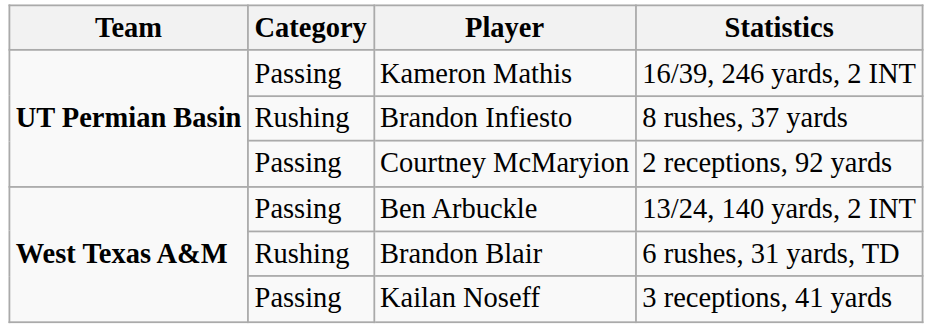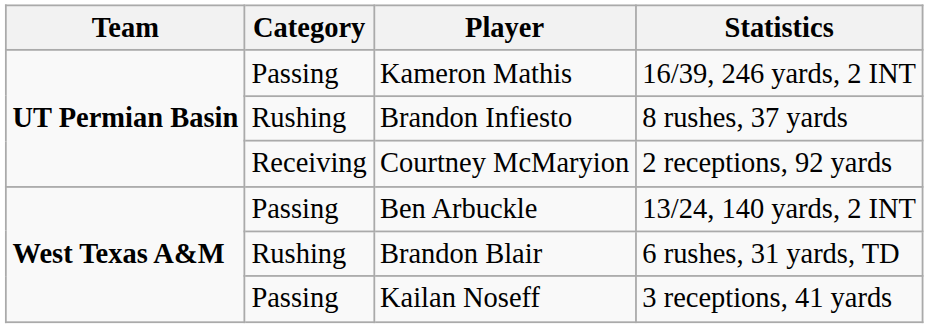(298, 163) Passing -> (309, 163) Receiving
